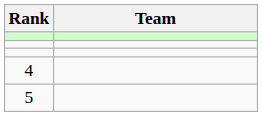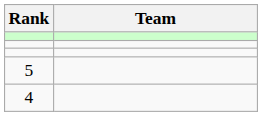(29, 70) 4 -> (29, 70) 5
(29, 97) 5 -> (29, 97) 4
